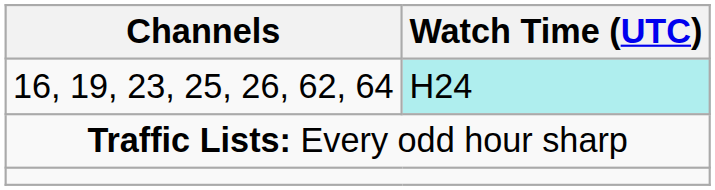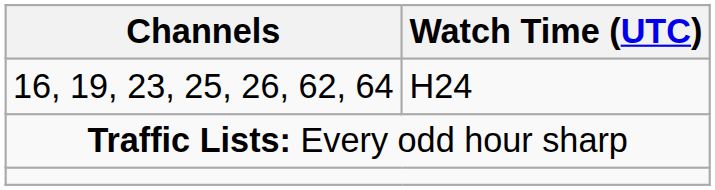(441, 85) paleturquoise background -> (441, 85) no background
